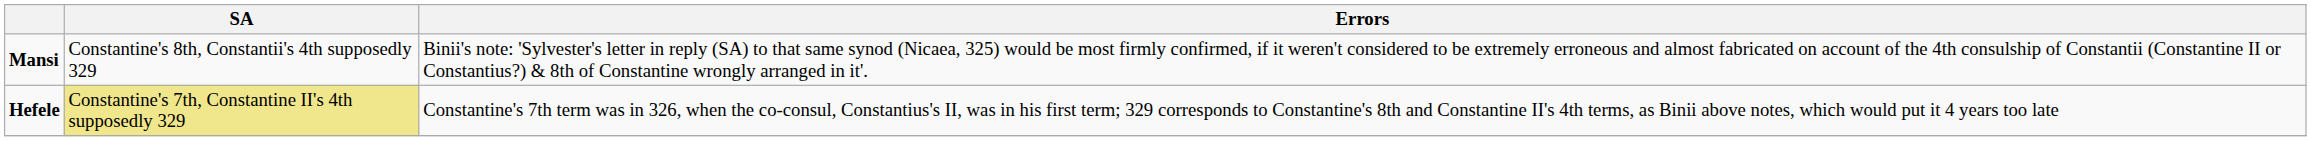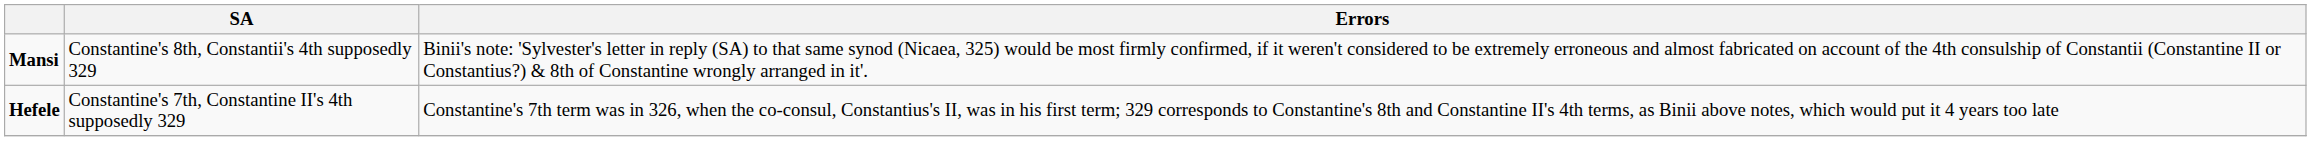(210, 110) khaki background -> (210, 110) no background
